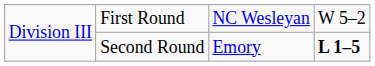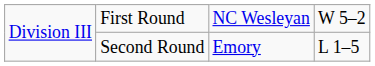(339, 46) bold -> (339, 46) normal
